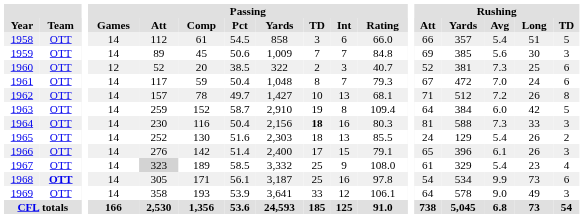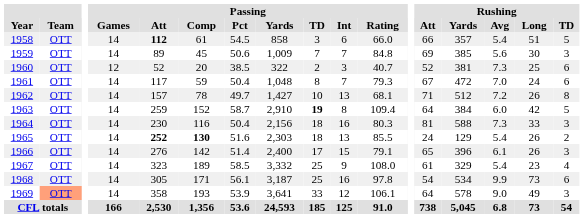(159, 39) normal -> (159, 39) bold
(317, 109) normal -> (317, 109) bold
(317, 123) bold -> (317, 123) normal
(159, 137) normal -> (159, 137) bold
(201, 137) normal -> (201, 137) bold
(159, 165) lightgrey background -> (159, 165) no background
(61, 179) bold -> (61, 179) normal
(61, 193) no background -> (61, 193) lightsalmon background
